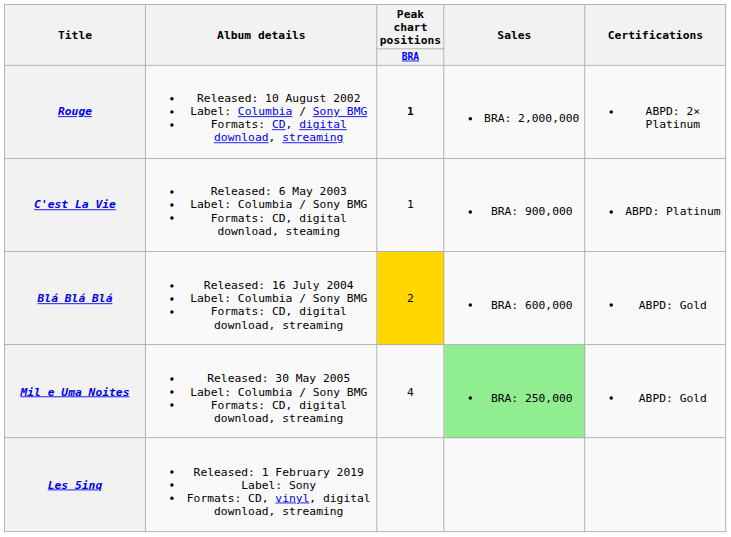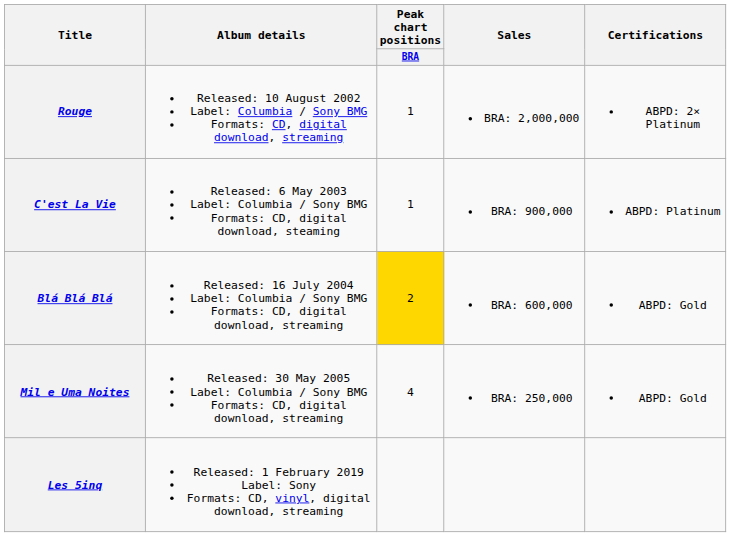(410, 112) bold -> (410, 112) normal
(514, 398) lightgreen background -> (514, 398) no background
